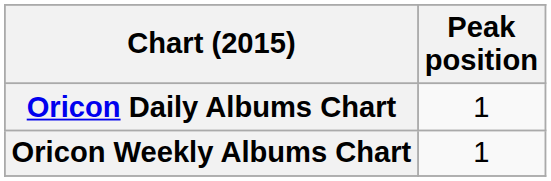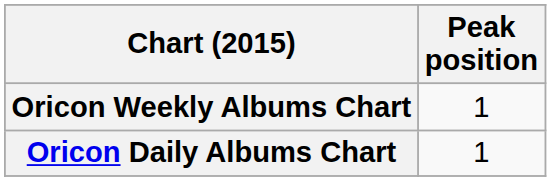rows swapped: (211, 106) <-> (211, 152)
